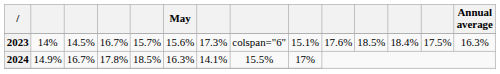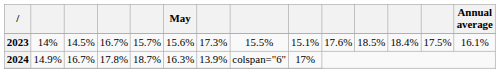(259, 42) colspan="6" -> (259, 42) 15.5%
(475, 42) 16.3% -> (475, 42) 16.1%
(147, 59) 18.5% -> (147, 59) 18.7%
(213, 59) 14.1% -> (213, 59) 13.9%
(259, 59) 15.5% -> (259, 59) colspan="6"
